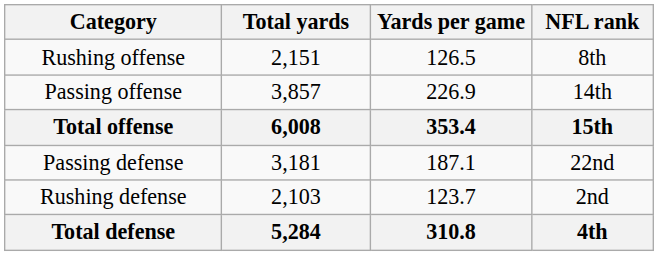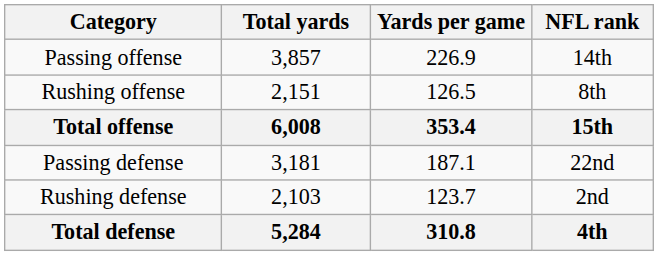rows swapped: (113, 92) <-> (113, 57)
